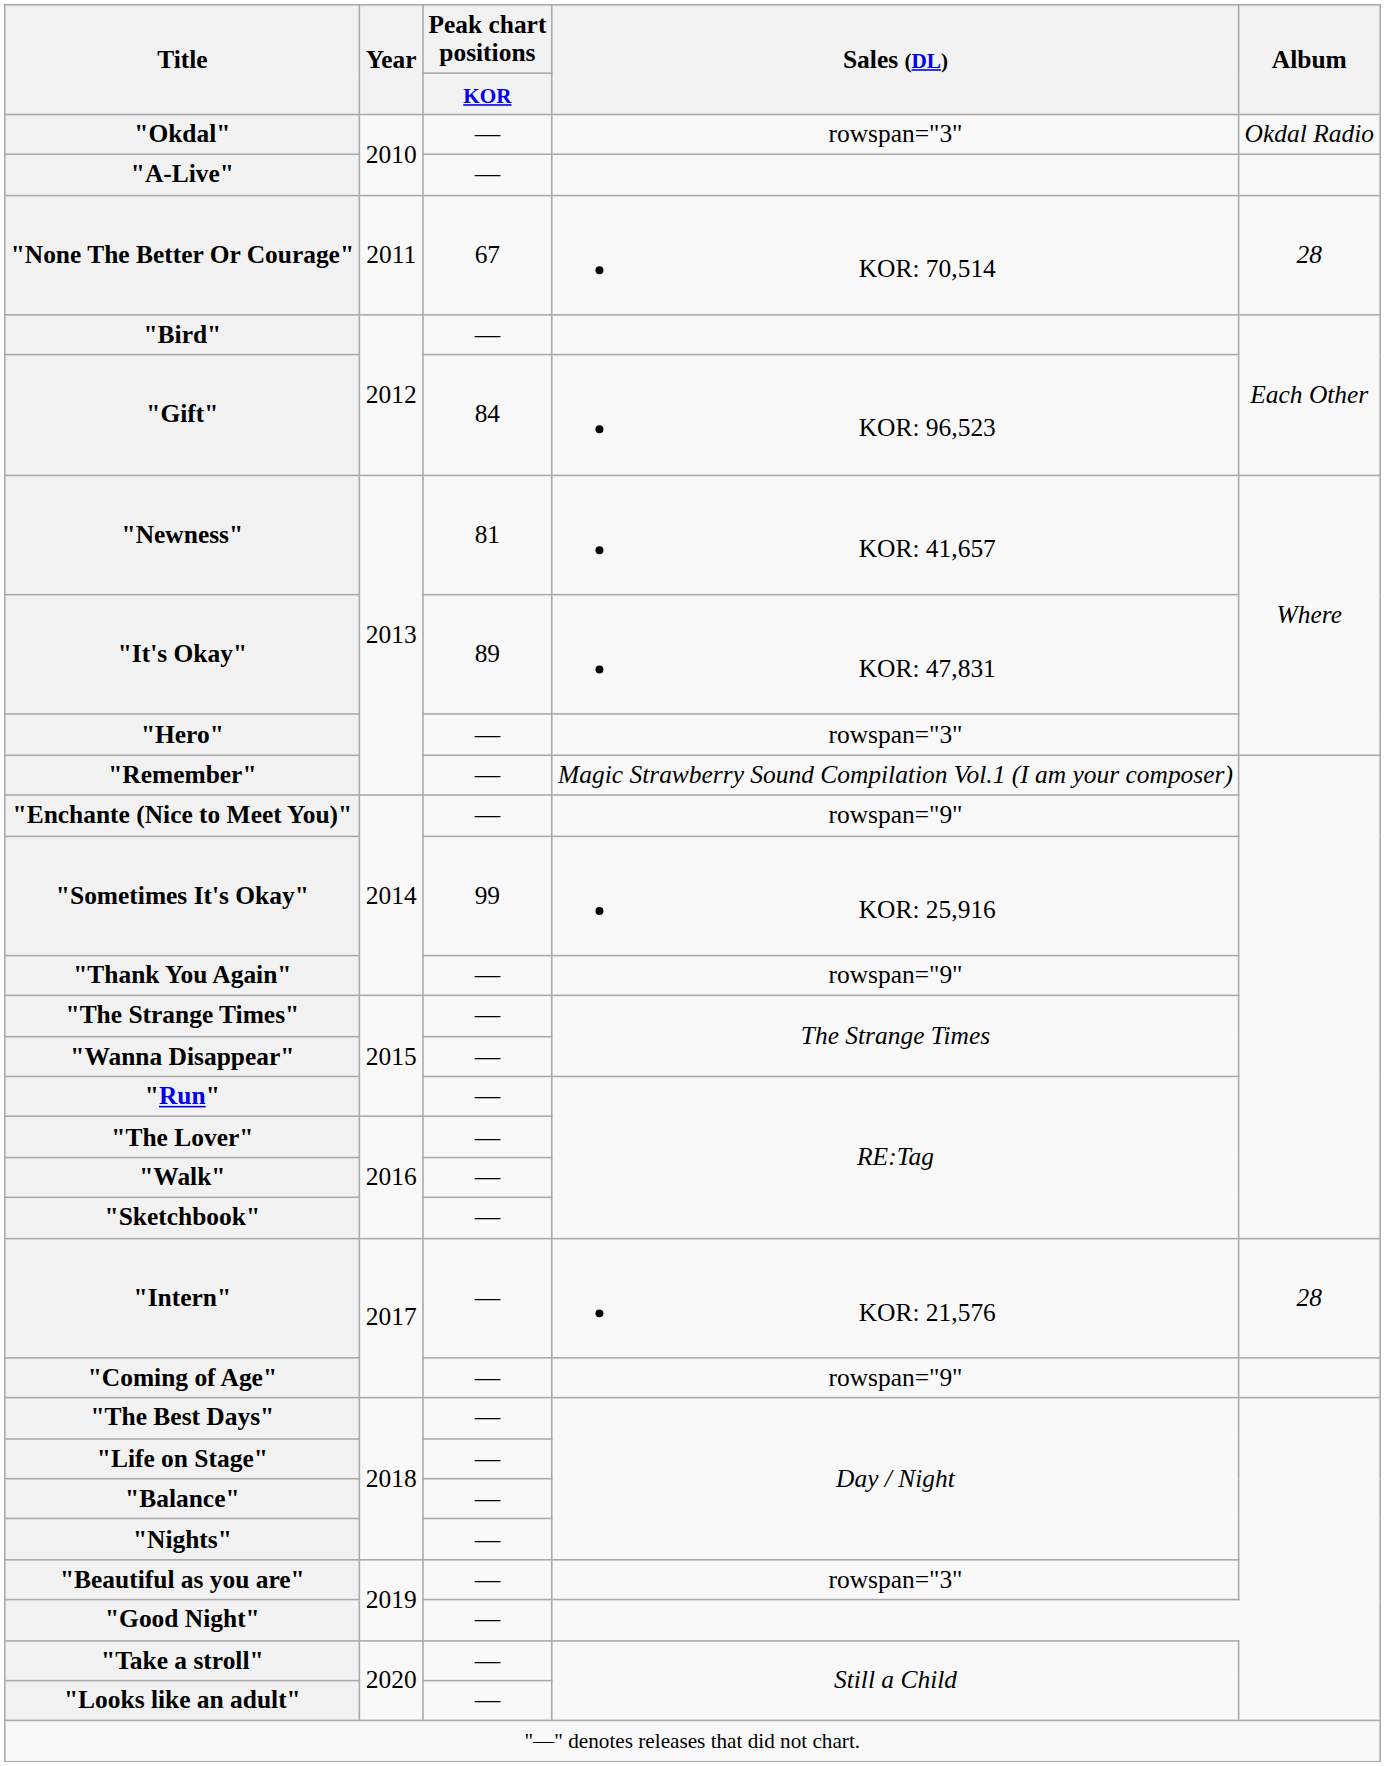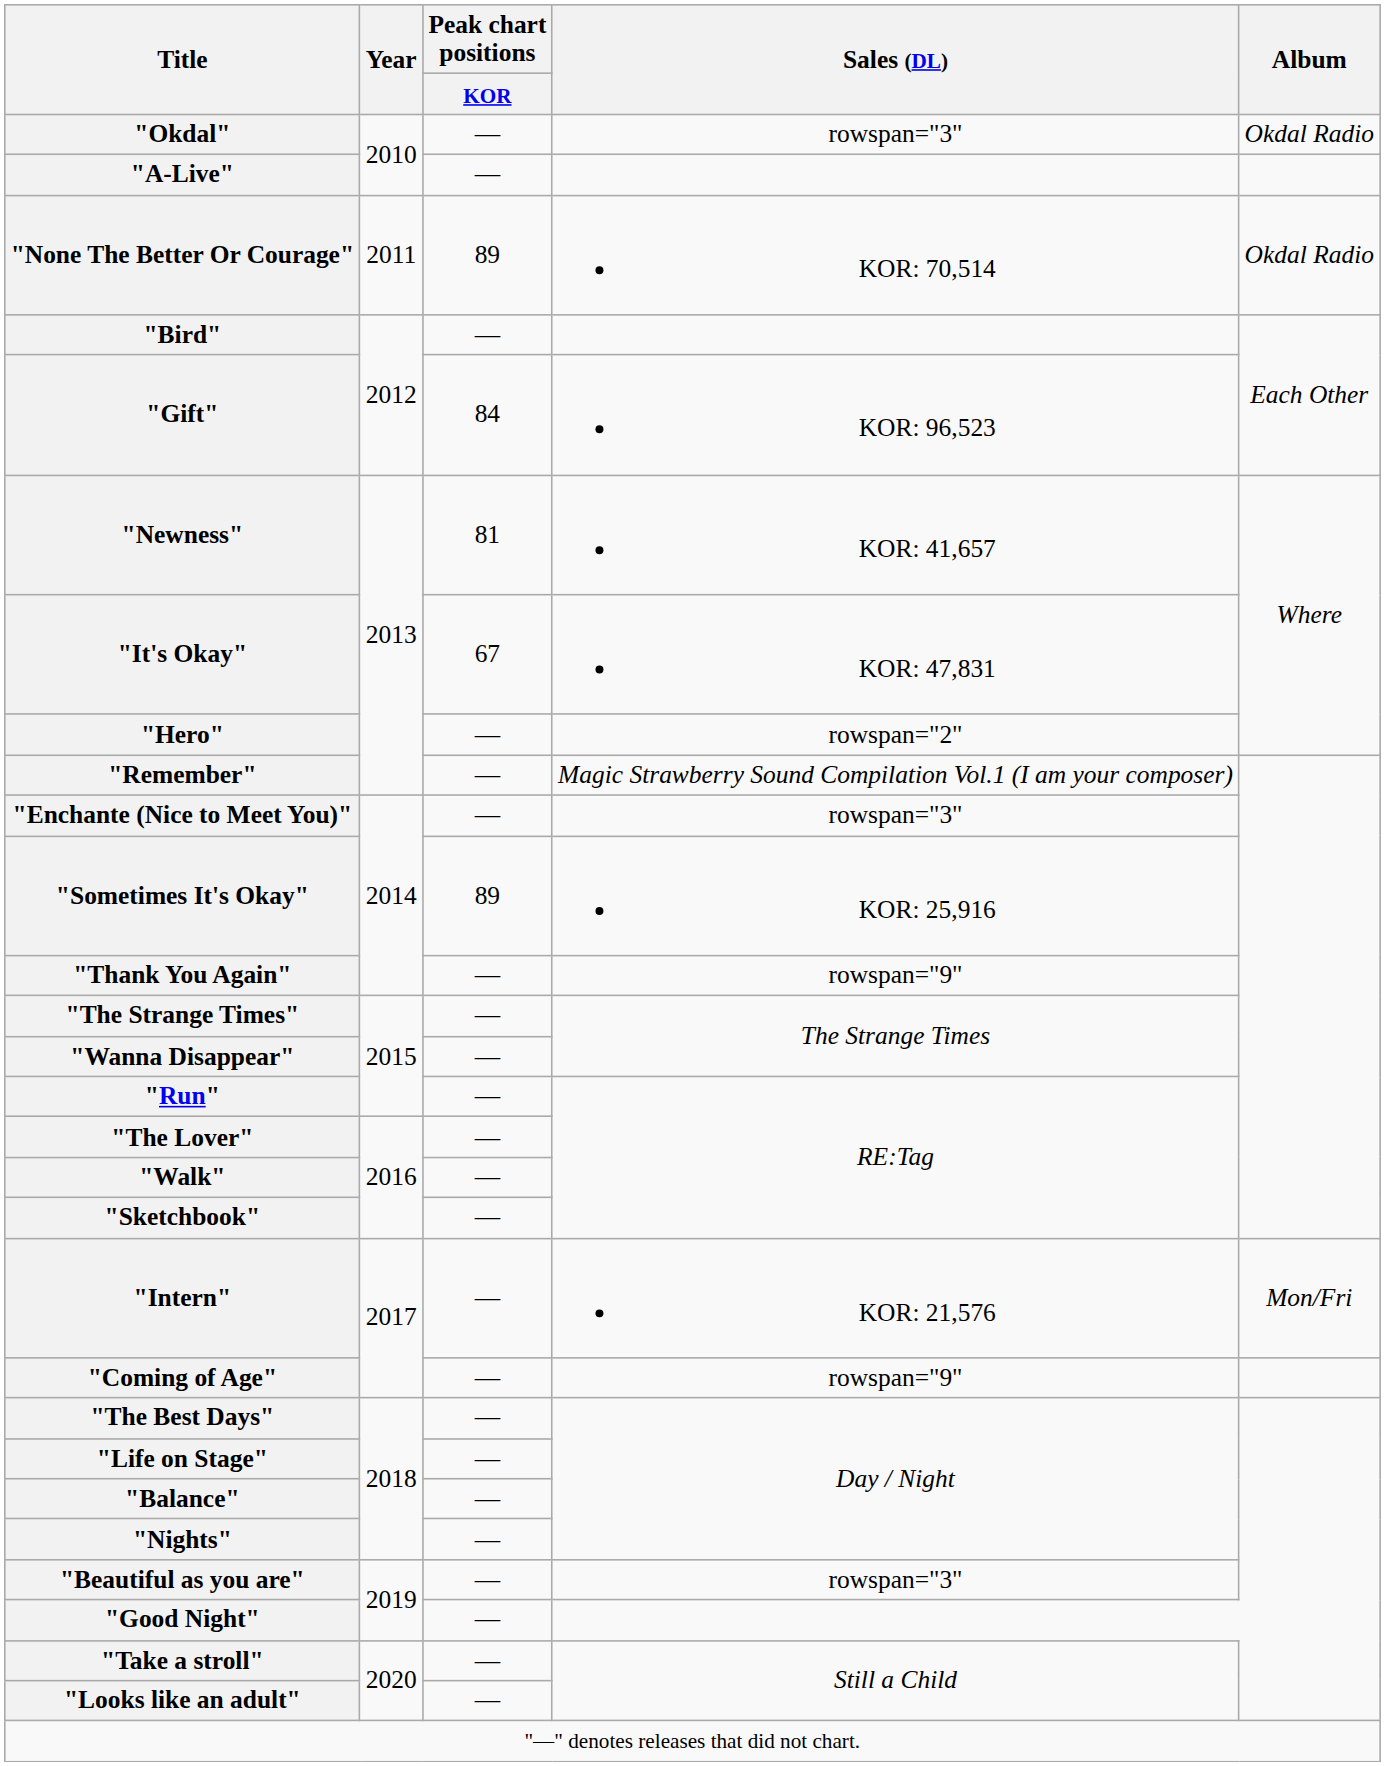(487, 254) 67 -> (487, 254) 89
(1309, 254) 28 -> (1309, 254) Okdal Radio
(487, 654) 89 -> (487, 654) 67
(895, 734) rowspan="3" -> (895, 734) rowspan="2"
(895, 815) rowspan="9" -> (895, 815) rowspan="3"
(487, 895) 99 -> (487, 895) 89
(1309, 1297) 28 -> (1309, 1297) Mon/Fri
